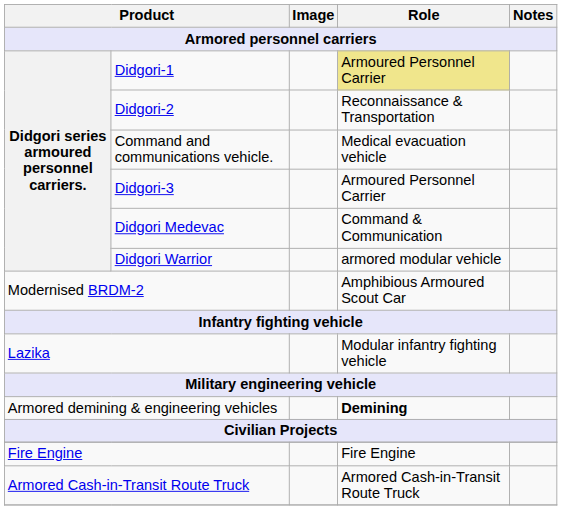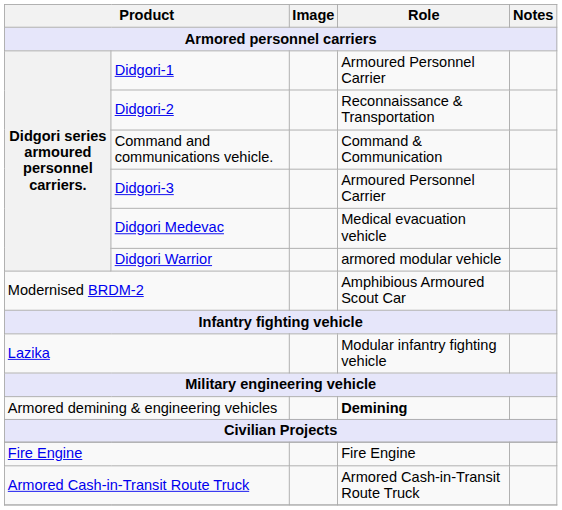(408, 70) khaki background -> (408, 70) no background
(403, 149) Medical evacuation vehicle -> (392, 149) Command & Communication
(392, 228) Command & Communication -> (403, 228) Medical evacuation vehicle
